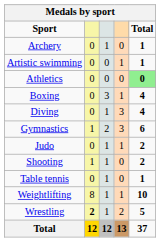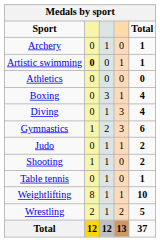(92, 62) normal -> (92, 62) bold
(142, 79) lightgreen background -> (142, 79) no background
(92, 212) bold -> (92, 212) normal
